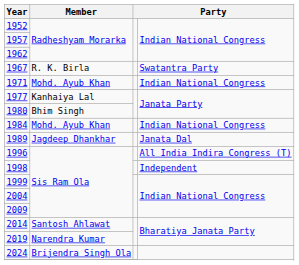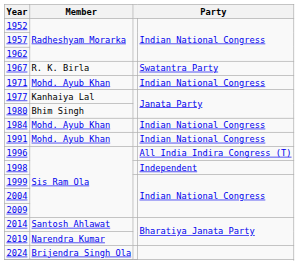- row: (17, 139)
+ row: (17, 139)
